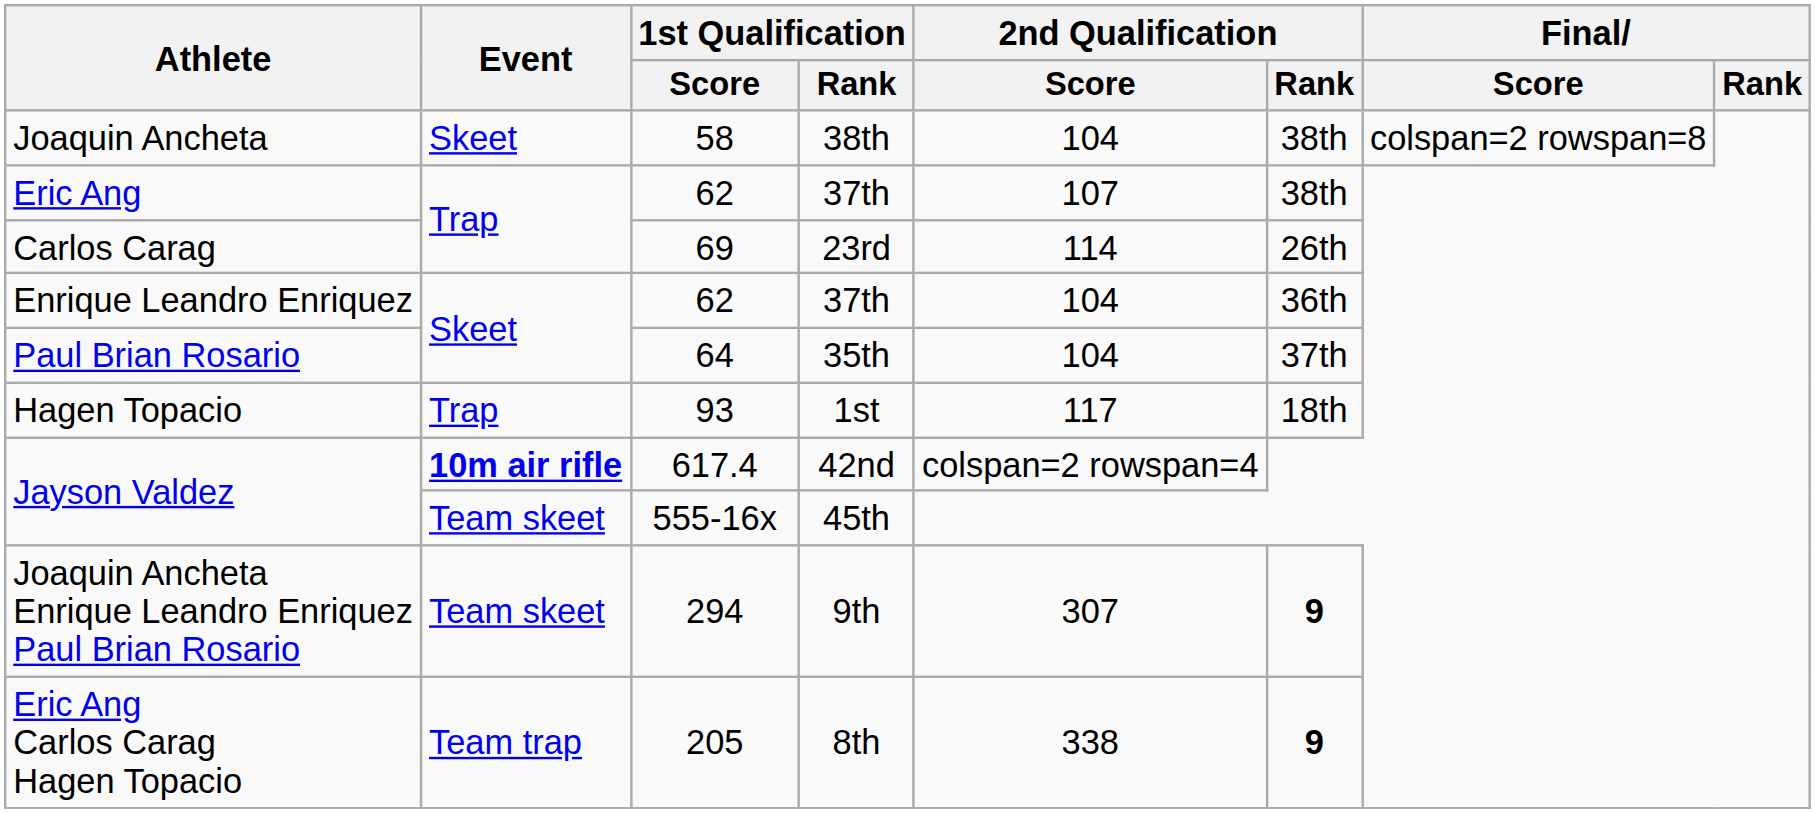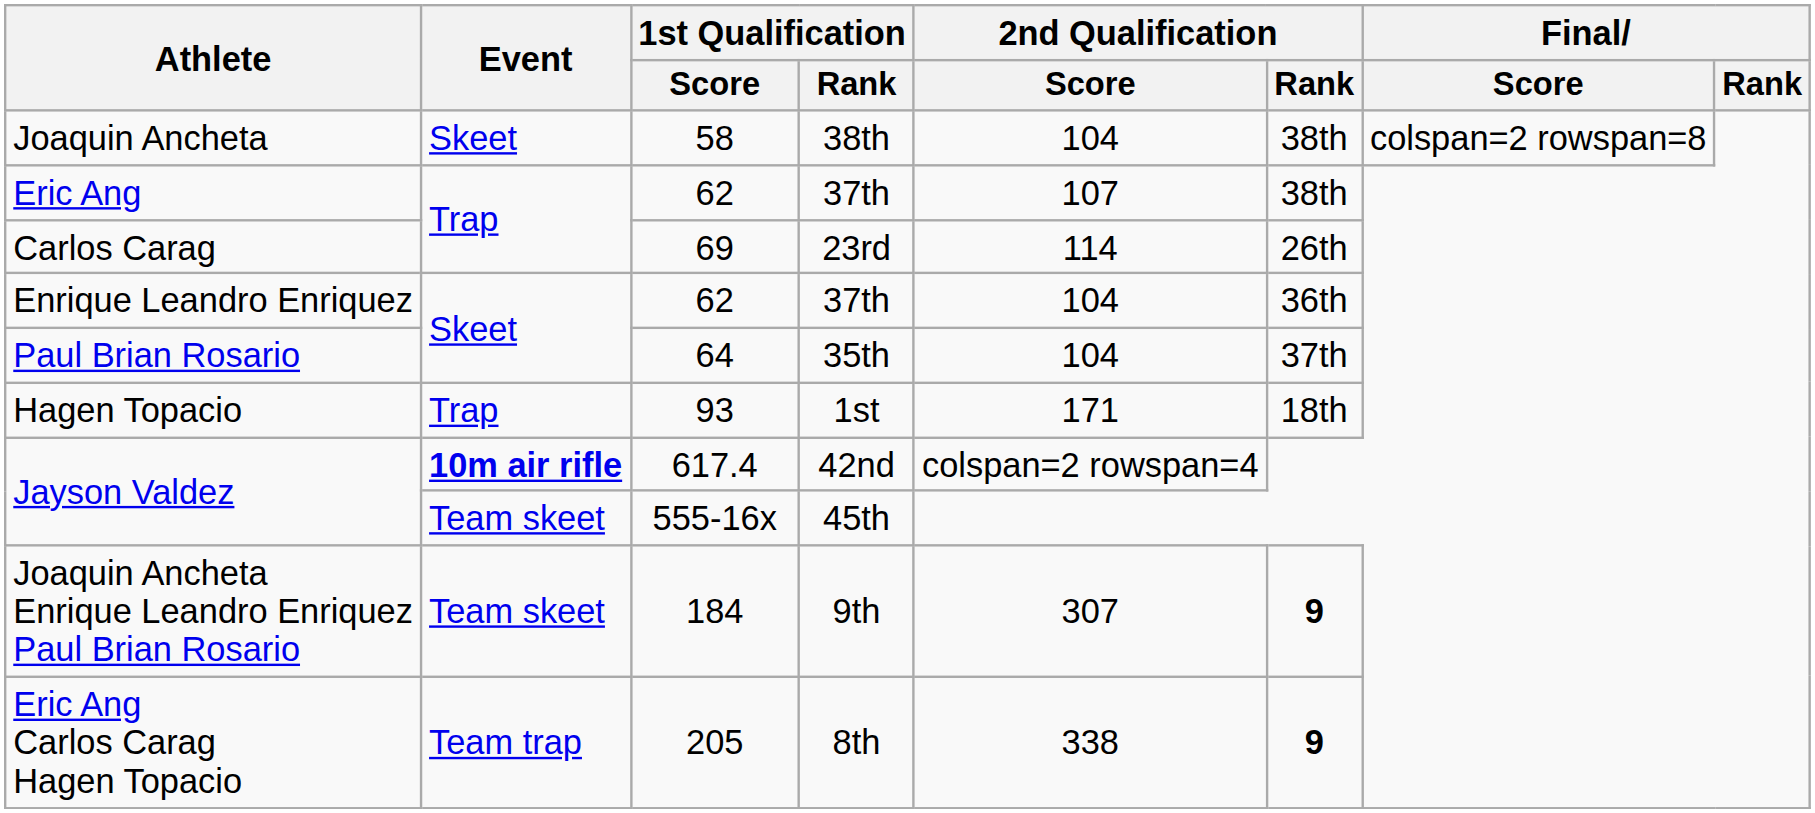(1090, 410) 117 -> (1090, 410) 171
(715, 612) 294 -> (715, 612) 184
